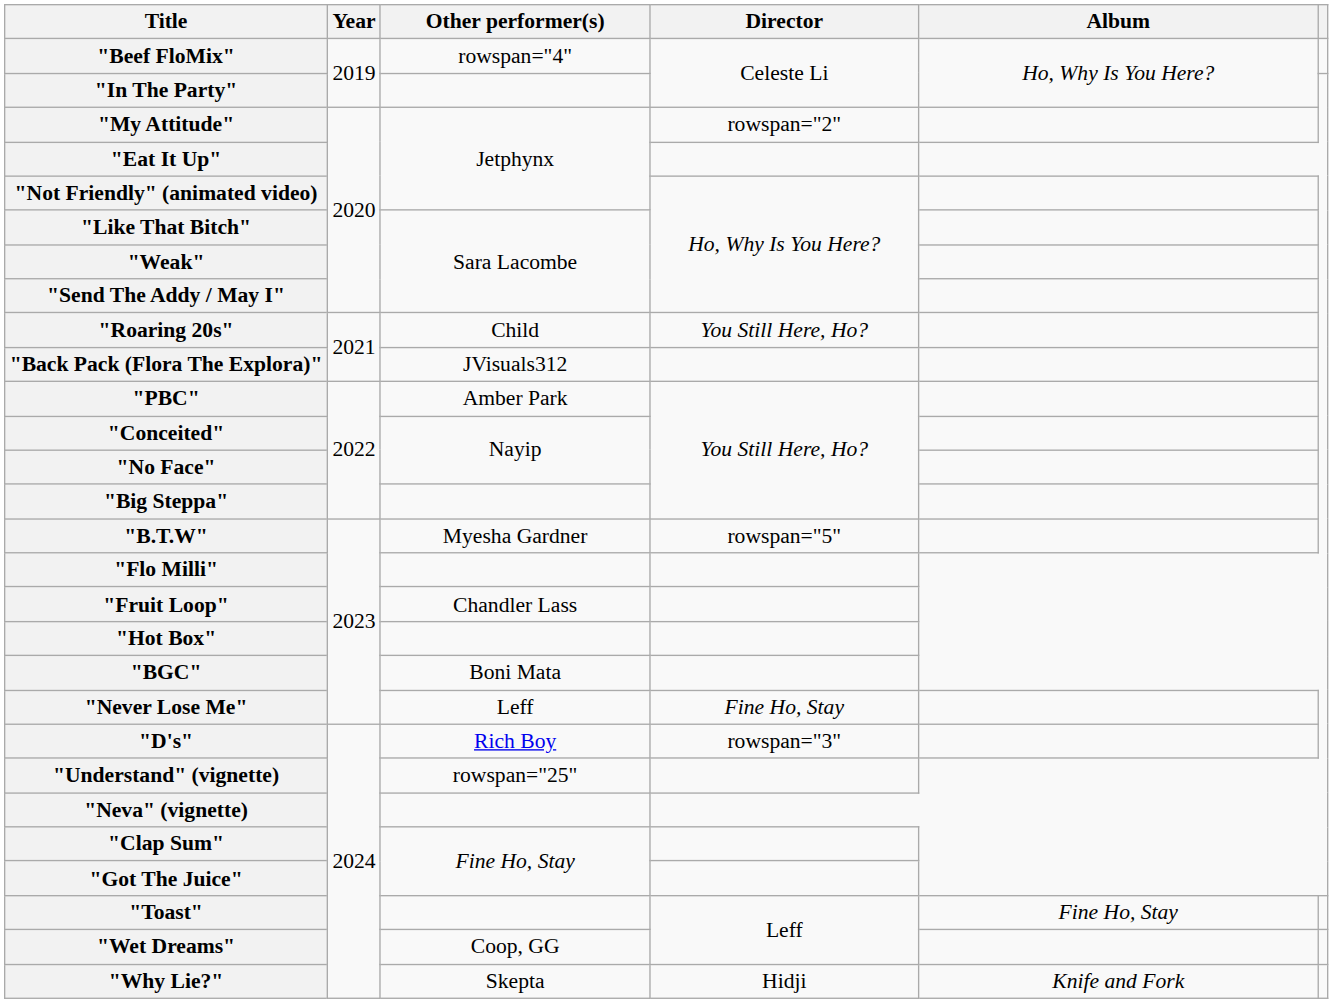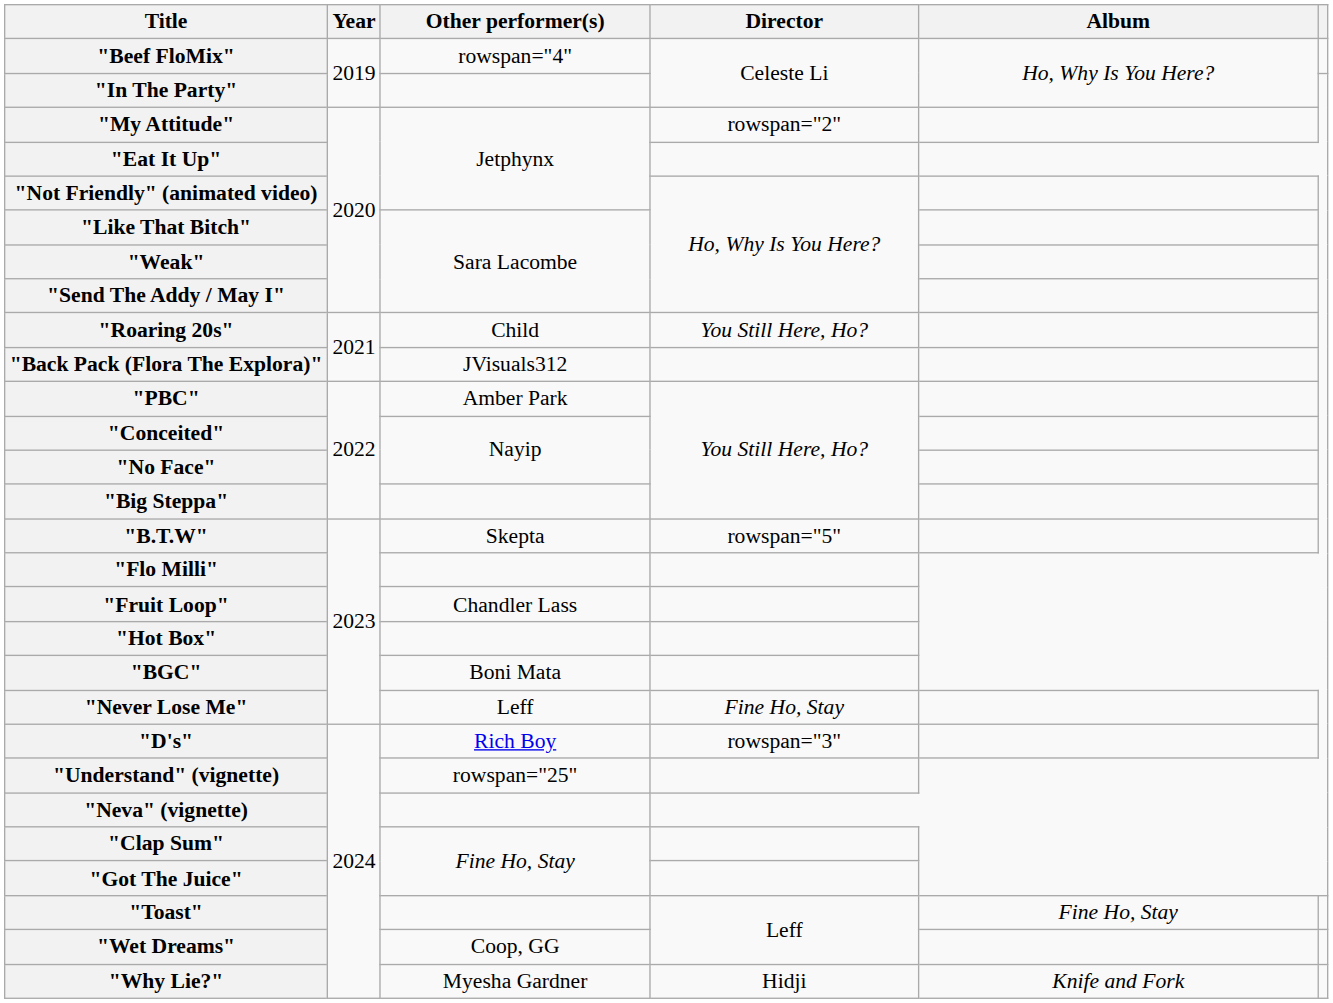(515, 535) Myesha Gardner -> (515, 535) Skepta
(515, 980) Skepta -> (515, 980) Myesha Gardner
